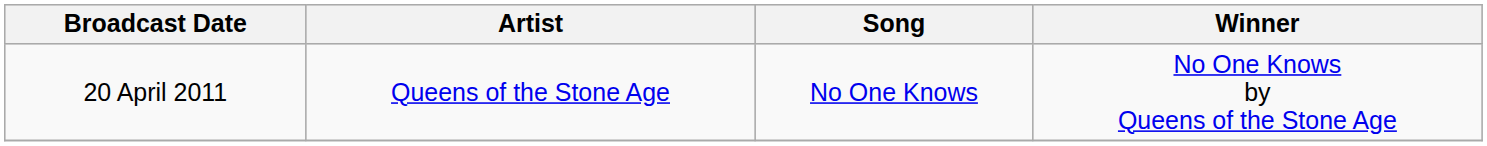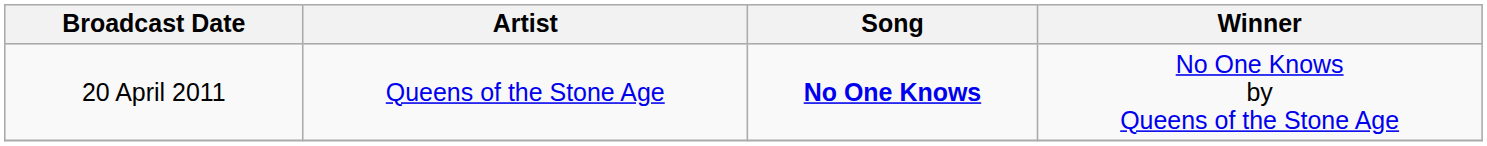(894, 91) normal -> (892, 91) bold
